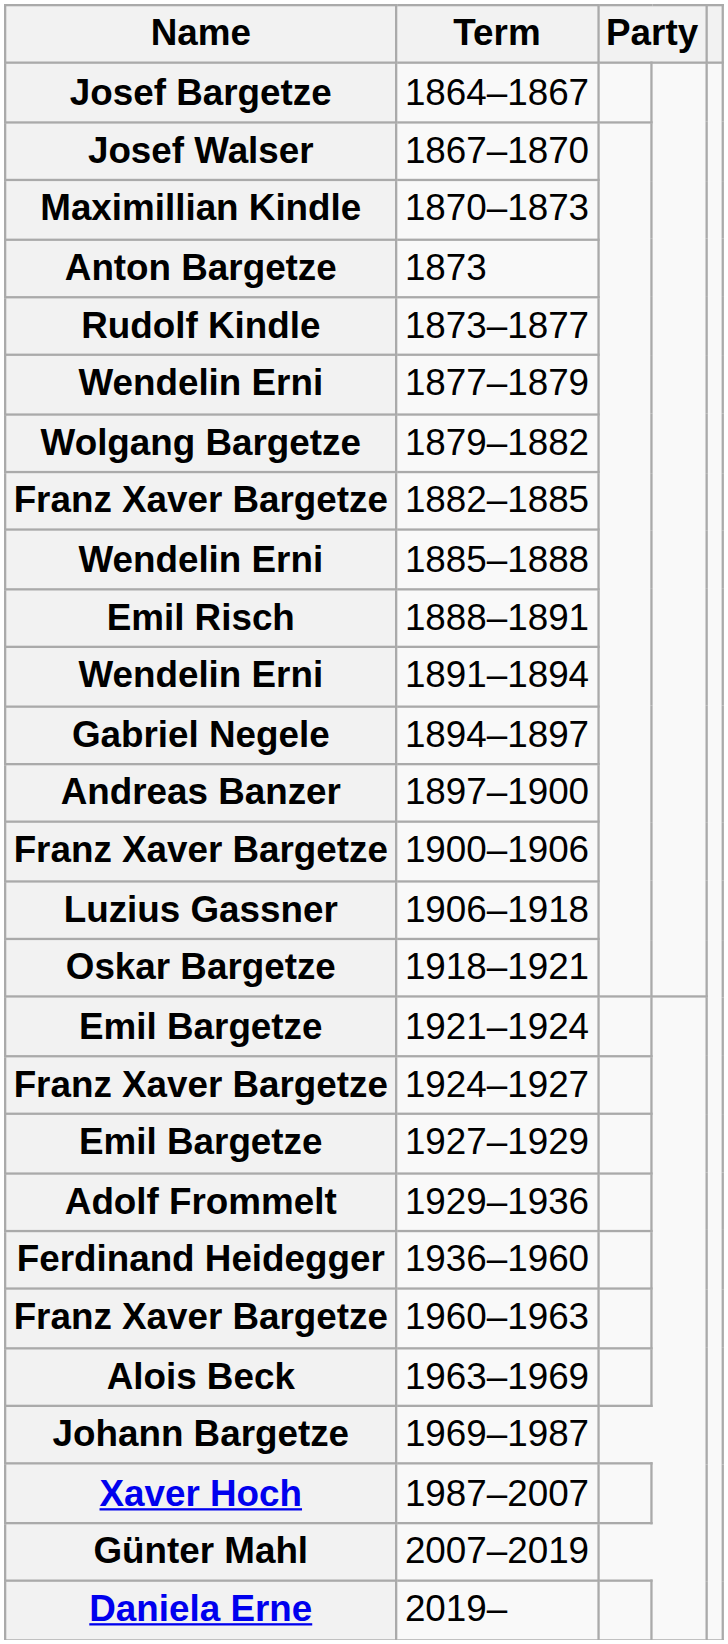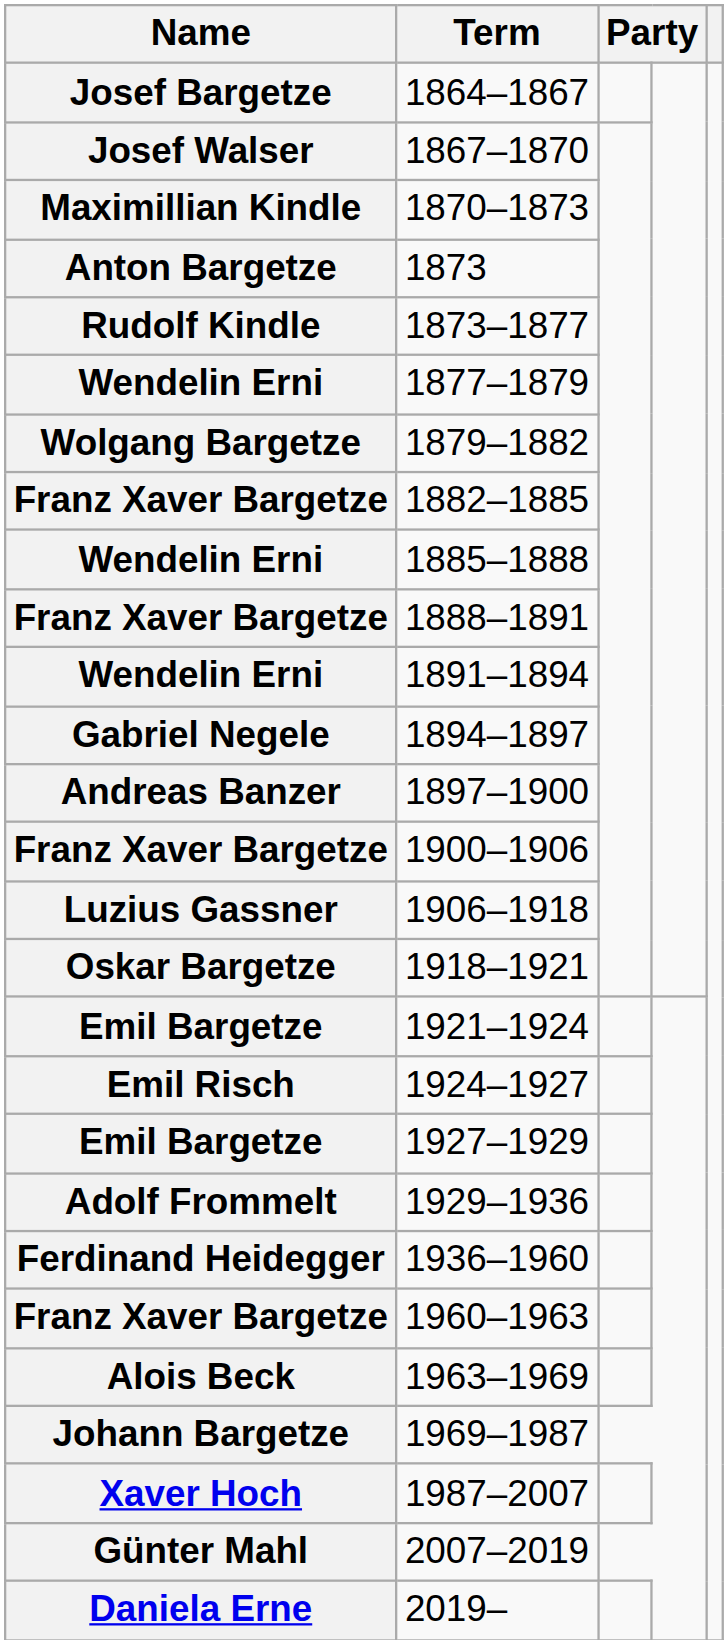(201, 617) Emil Risch -> (201, 617) Franz Xaver Bargetze
(201, 1084) Franz Xaver Bargetze -> (201, 1084) Emil Risch
